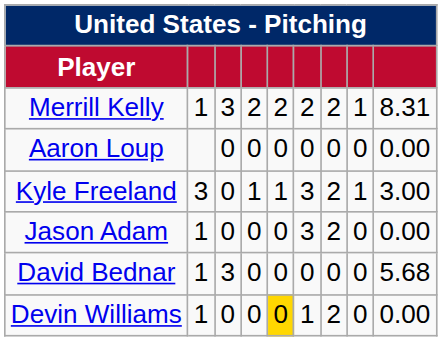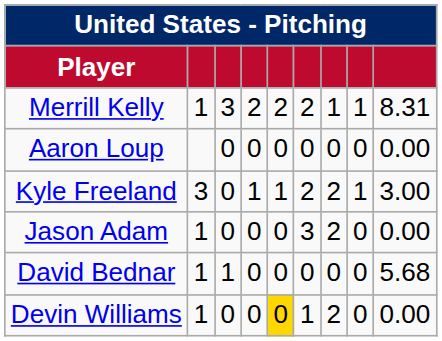(334, 107) 2 -> (334, 107) 1
(307, 190) 3 -> (307, 190) 2
(228, 273) 3 -> (228, 273) 1
